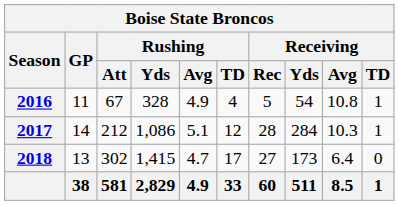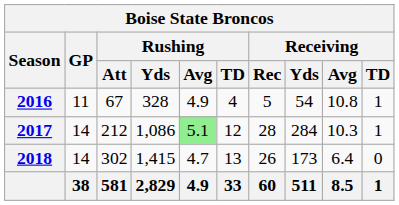(198, 130) no background -> (198, 130) lightgreen background
(81, 158) 13 -> (81, 158) 14
(233, 158) 17 -> (233, 158) 13
(267, 158) 27 -> (267, 158) 26
